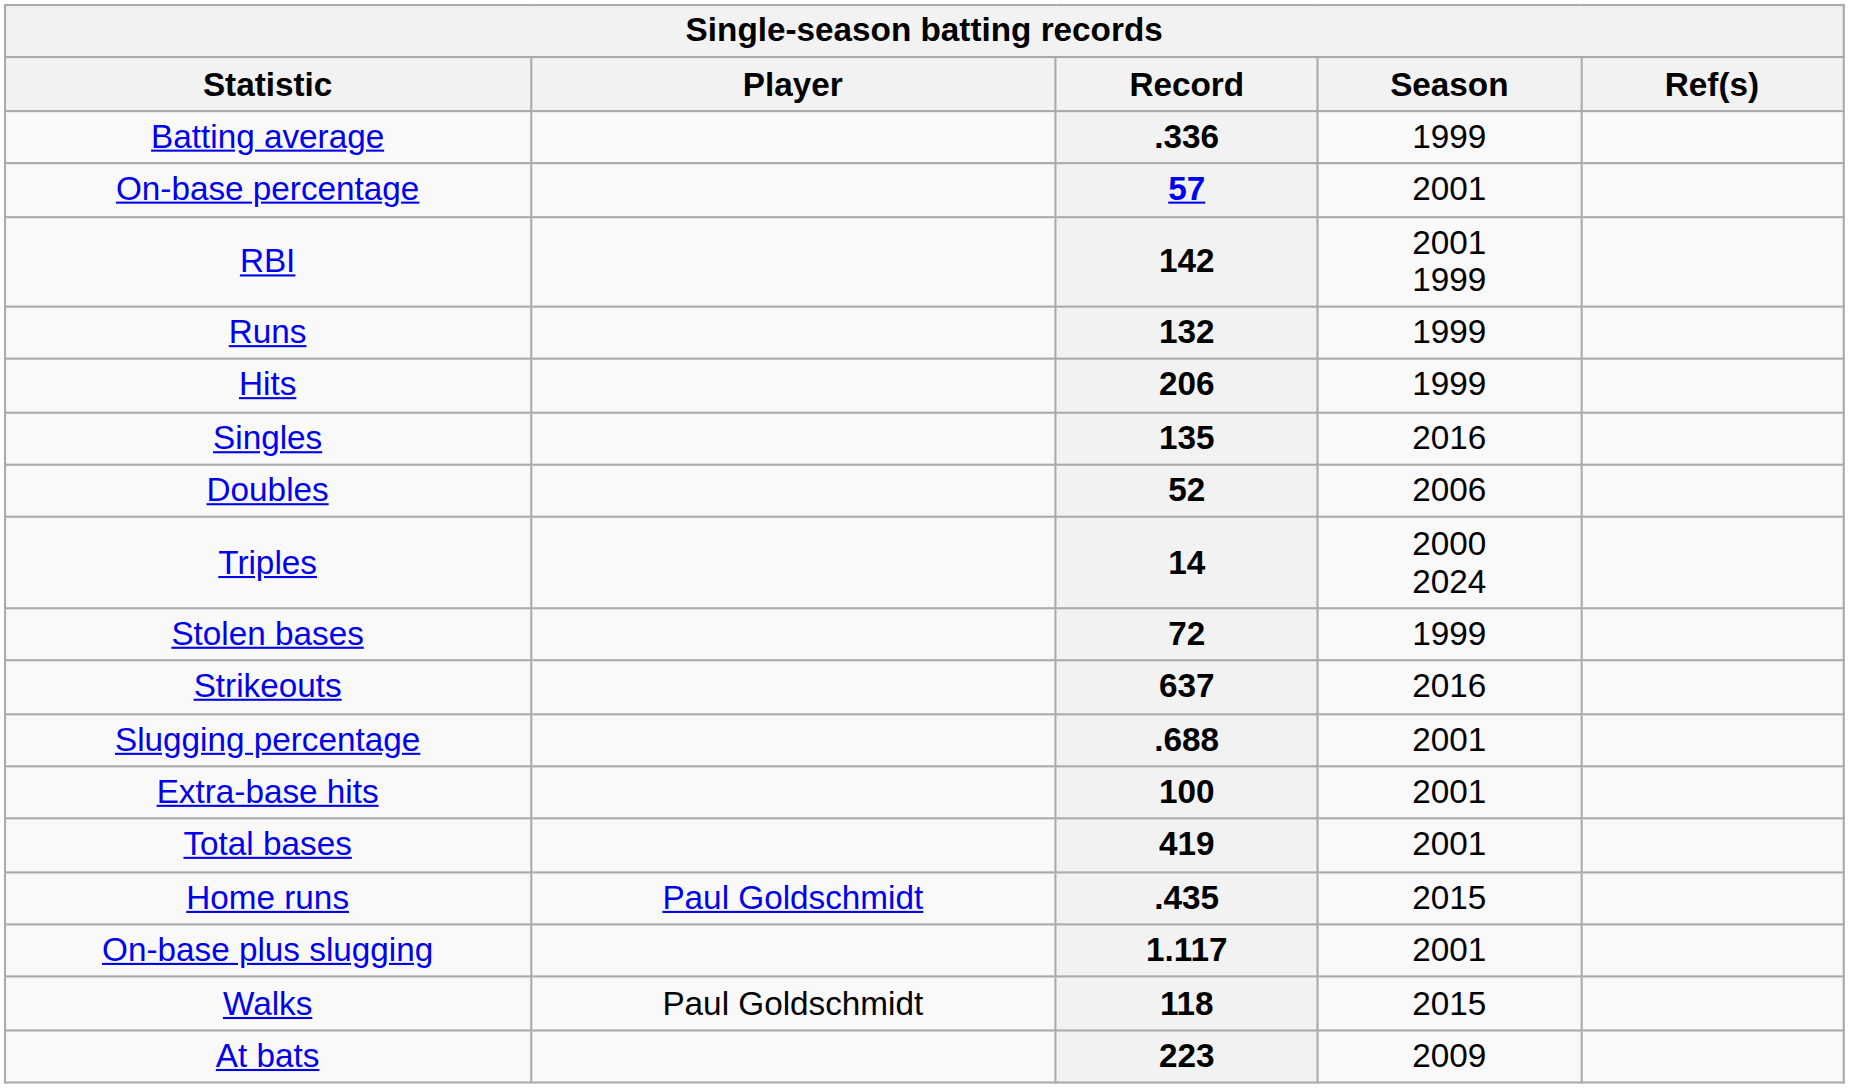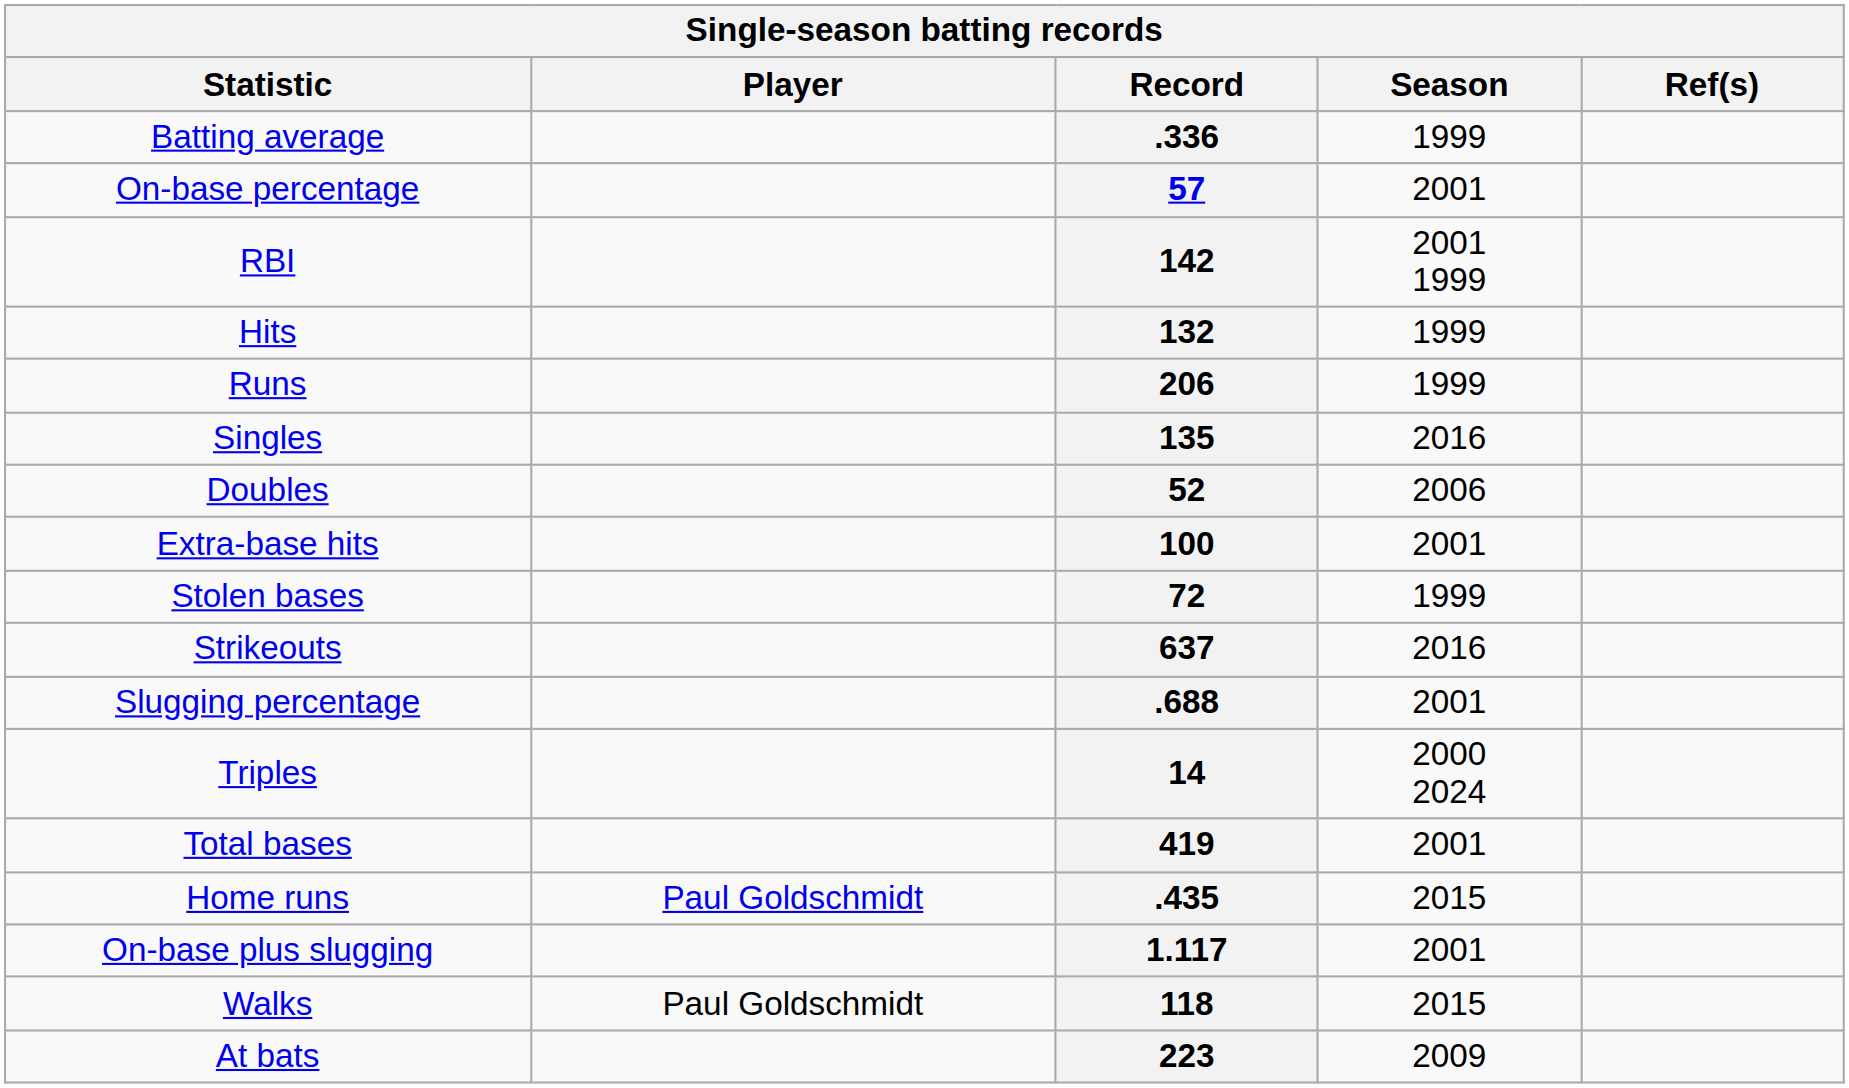(268, 332) Runs -> (268, 332) Hits
(268, 385) Hits -> (268, 385) Runs
rows swapped: (1187, 562) <-> (1187, 791)
